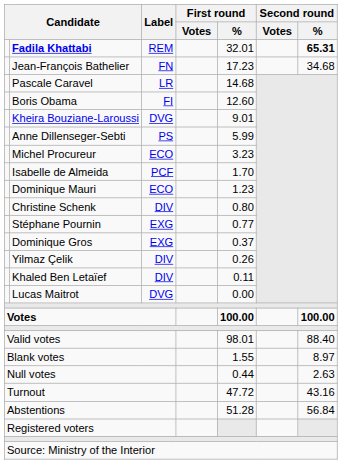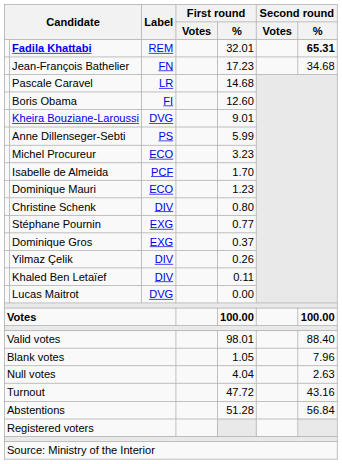(243, 357) 1.55 -> (243, 357) 1.05
(324, 357) 8.97 -> (324, 357) 7.96
(243, 375) 0.44 -> (243, 375) 4.04
